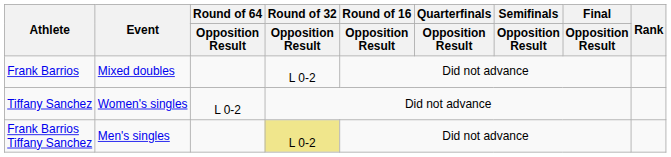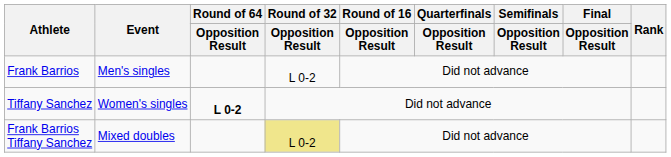(136, 72) Mixed doubles -> (134, 72) Men's singles
(228, 111) normal -> (228, 111) bold
(134, 136) Men's singles -> (136, 136) Mixed doubles
